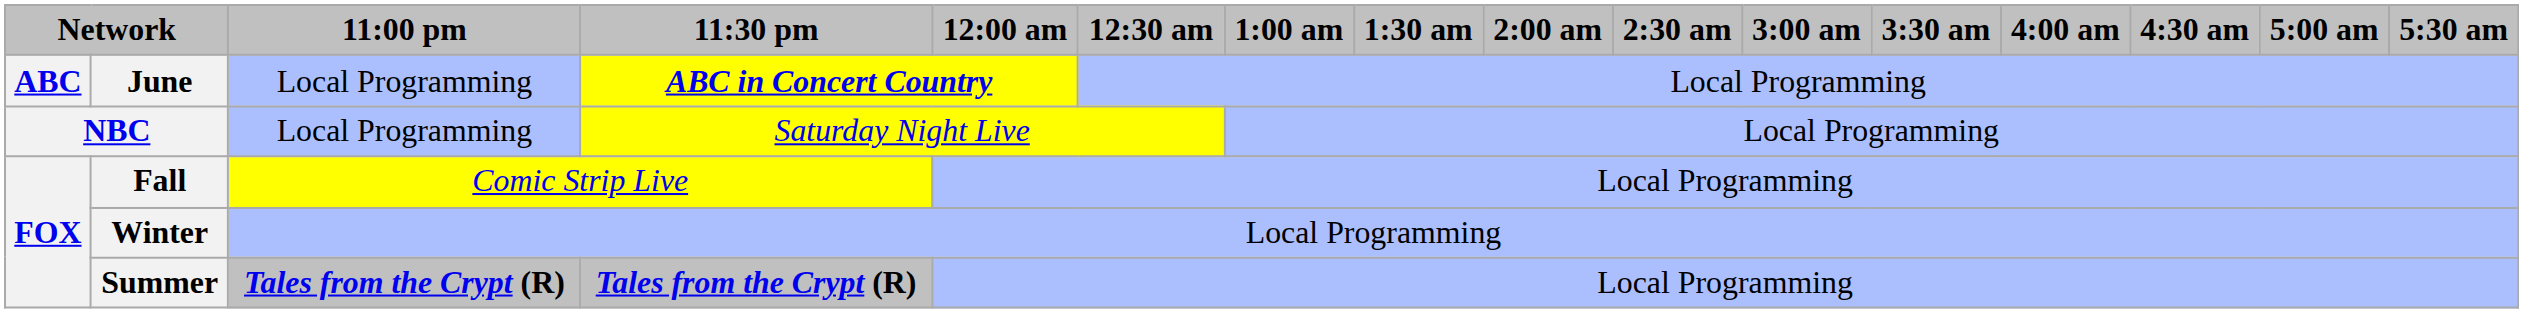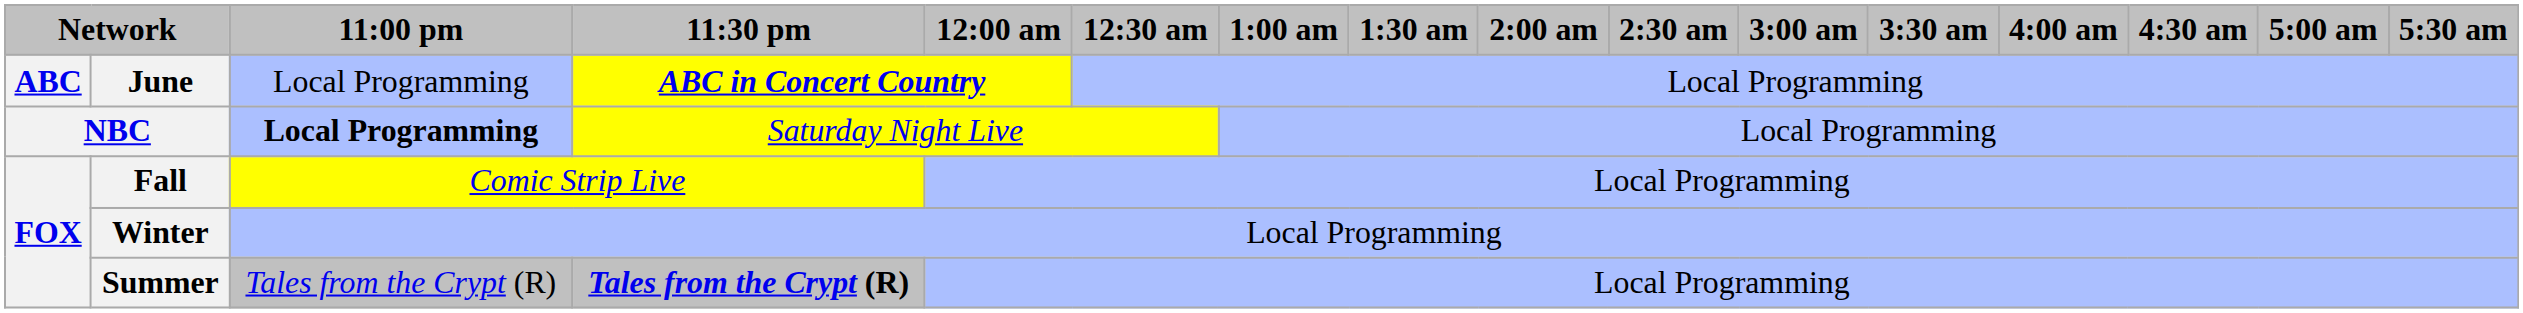(404, 130) normal -> (401, 130) bold
(404, 282) bold -> (401, 282) normal
